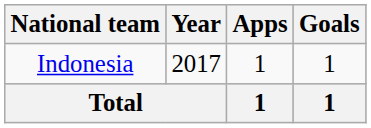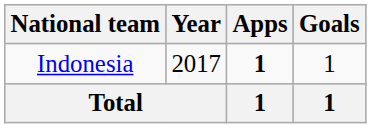(260, 63) normal -> (260, 63) bold
